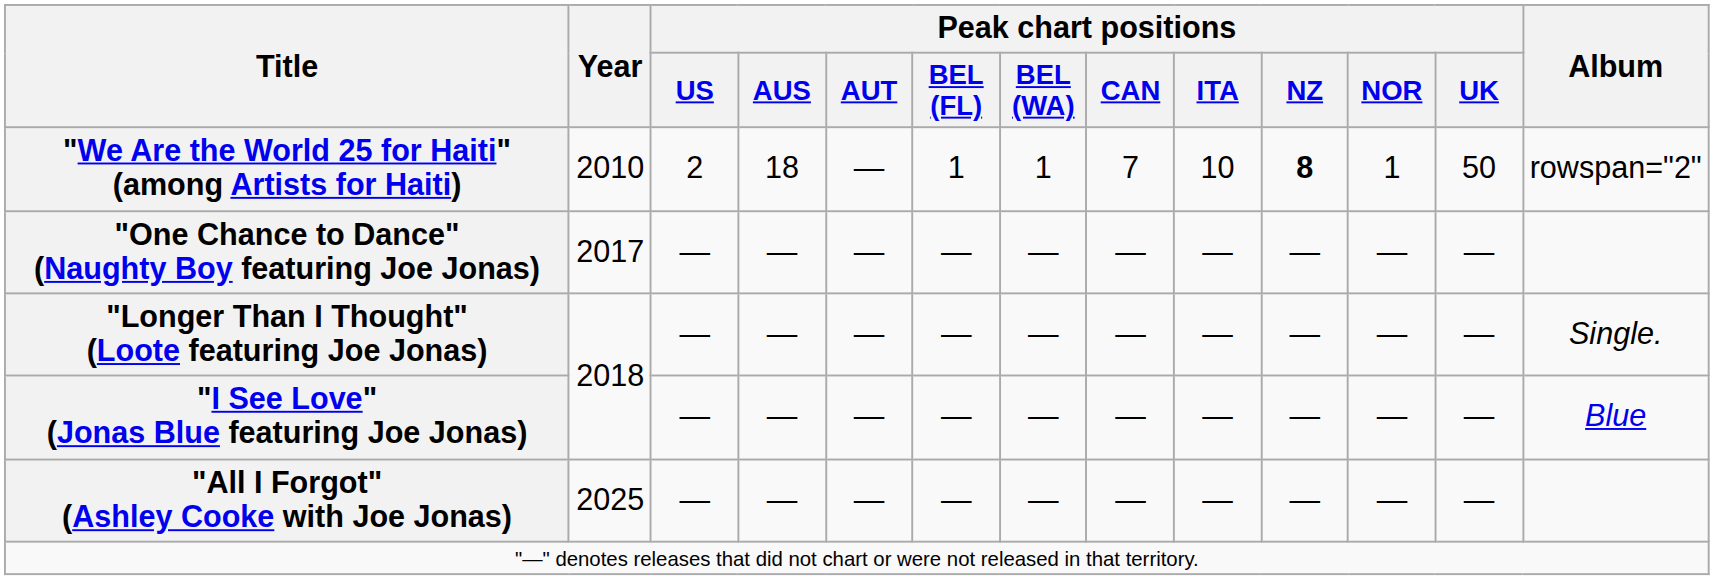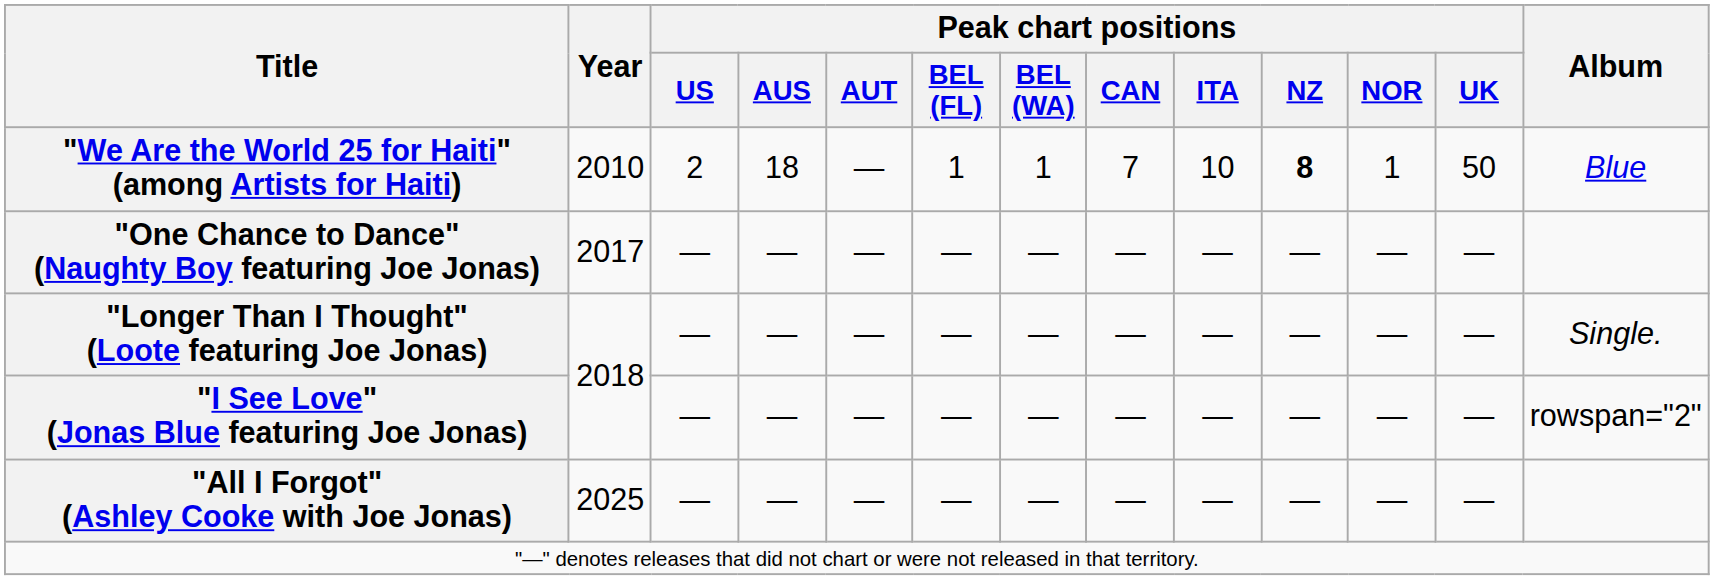(1616, 168) rowspan="2" -> (1616, 168) Blue
(1616, 416) Blue -> (1616, 416) rowspan="2"
